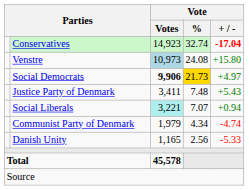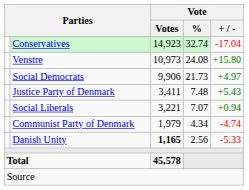(228, 44) bold -> (228, 44) normal
(167, 60) lightblue background -> (167, 60) no background
(169, 76) bold -> (169, 76) normal
(197, 76) gold background -> (197, 76) no background
(169, 108) paleturquoise background -> (169, 108) no background
(169, 140) normal -> (169, 140) bold
